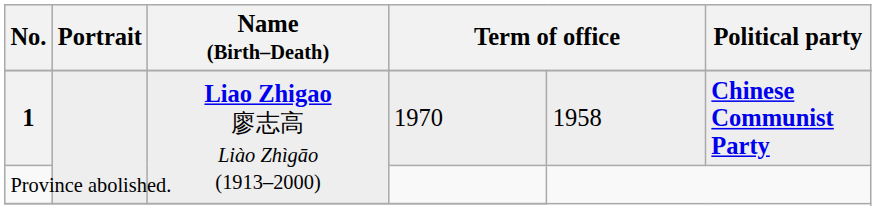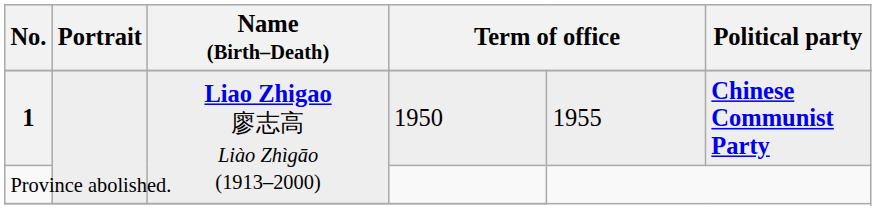(419, 117) 1970 -> (419, 117) 1950
(577, 117) 1958 -> (577, 117) 1955
